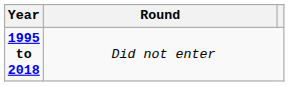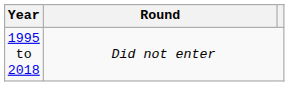(24, 54) bold -> (24, 54) normal
